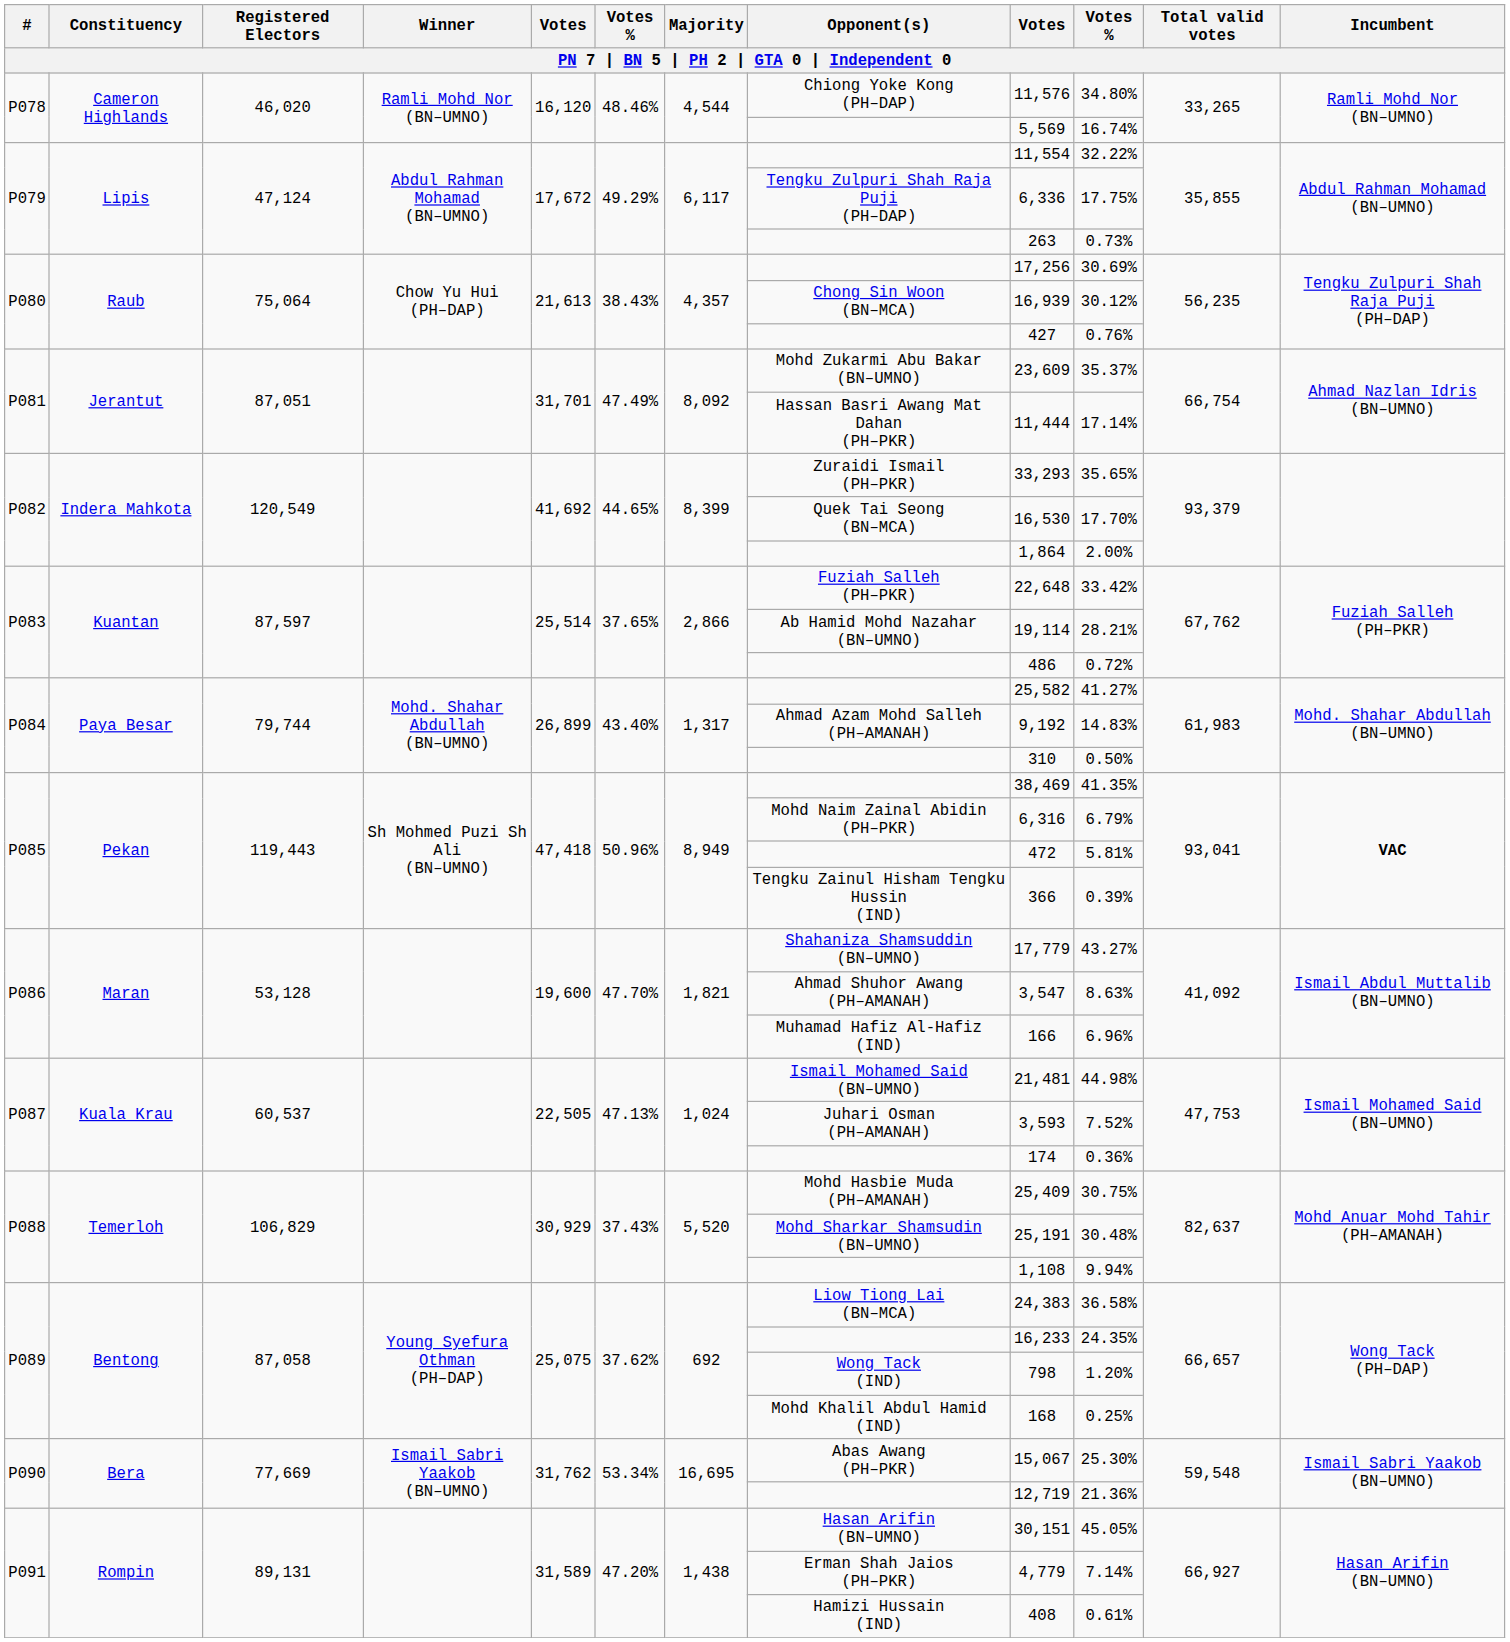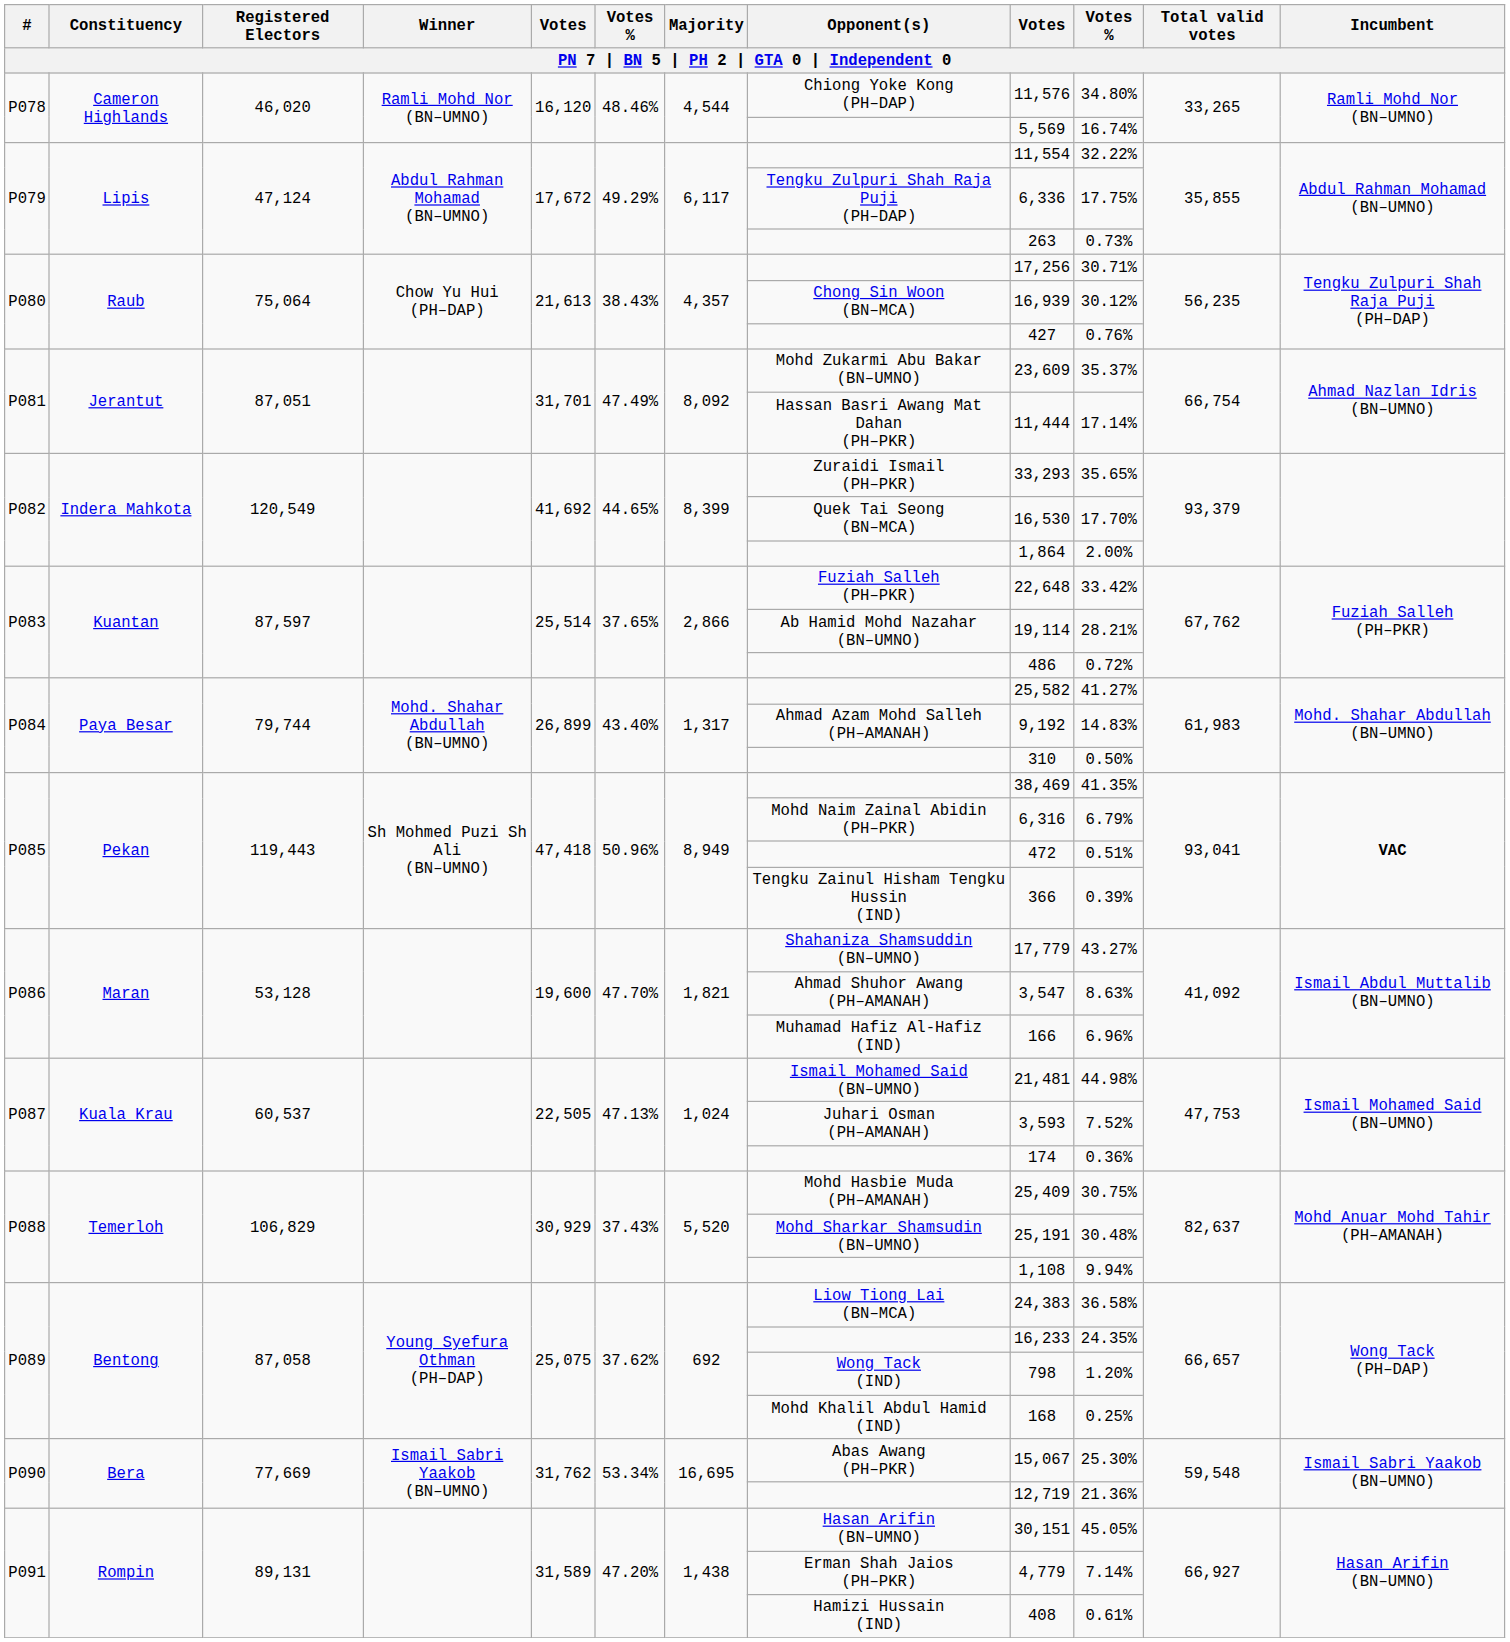(1109, 267) 30.69% -> (1109, 267) 30.71%
(1109, 854) 5.81% -> (1109, 854) 0.51%
